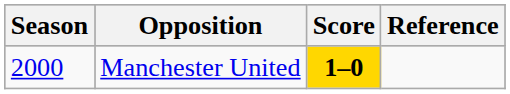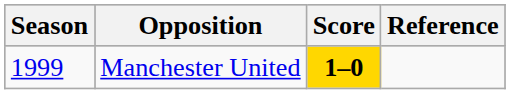(37, 66) 2000 -> (37, 66) 1999
